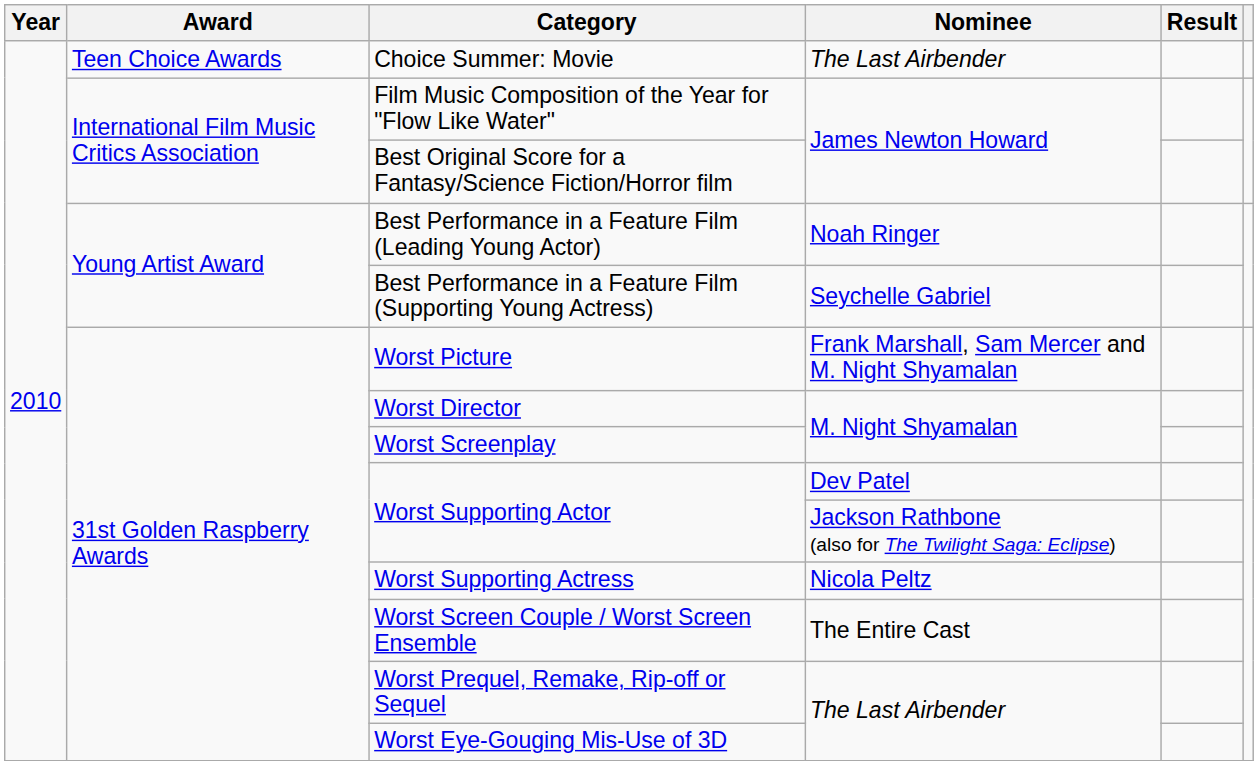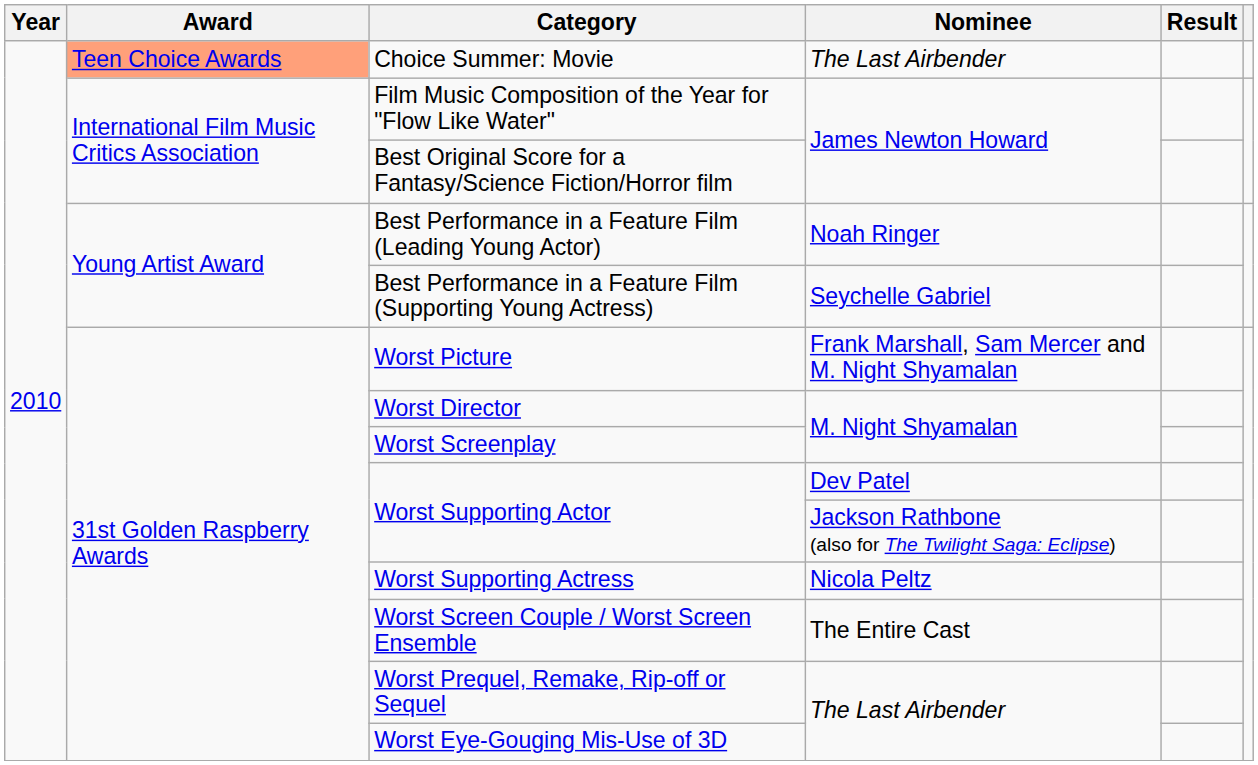(177, 59) no background -> (177, 59) lightsalmon background
